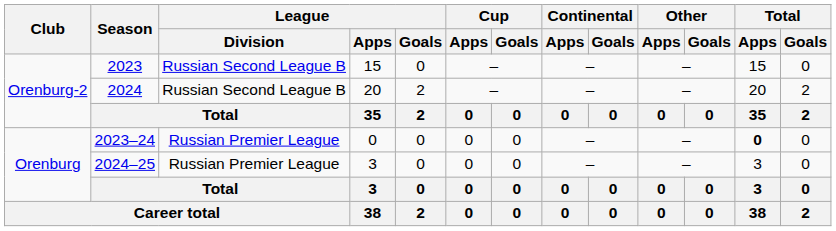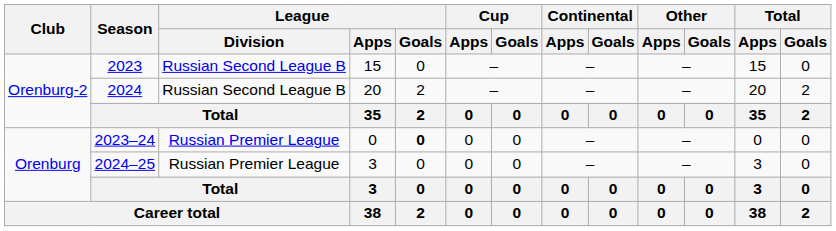(421, 139) normal -> (421, 139) bold
(757, 139) bold -> (757, 139) normal
